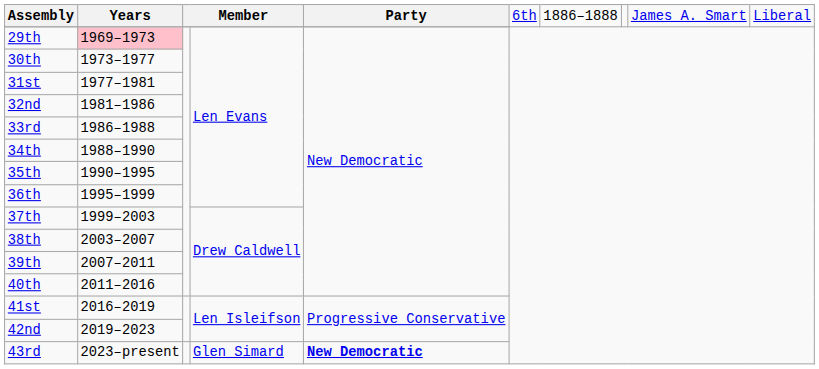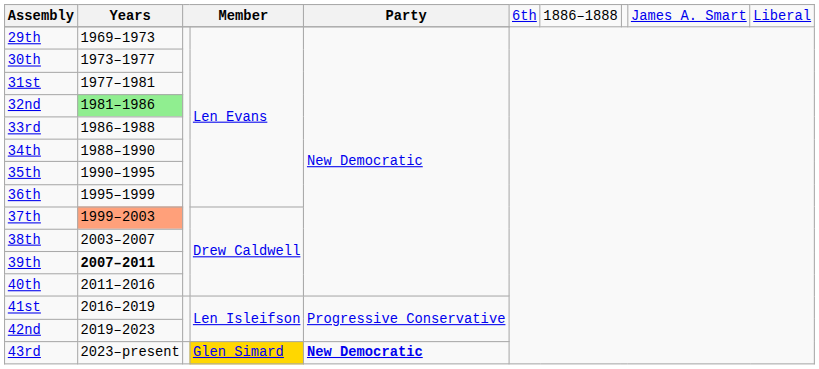(118, 38) pink background -> (118, 38) no background
(118, 106) no background -> (118, 106) lightgreen background
(118, 218) no background -> (118, 218) lightsalmon background
(118, 263) normal -> (118, 263) bold
(238, 353) no background -> (238, 353) gold background
